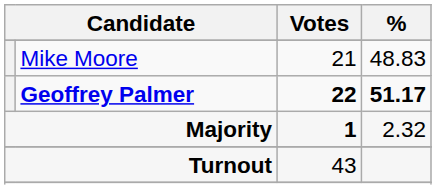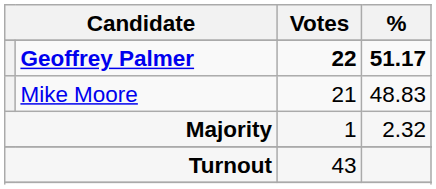rows swapped: (107, 94) <-> (79, 58)
(350, 130) bold -> (350, 130) normal
